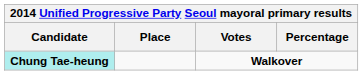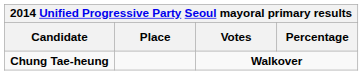(59, 60) paleturquoise background -> (59, 60) no background
